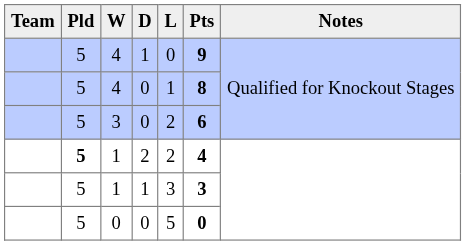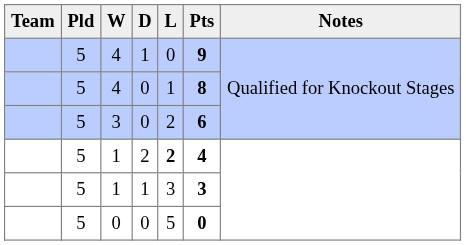(81, 155) bold -> (81, 155) normal
(171, 155) normal -> (171, 155) bold
